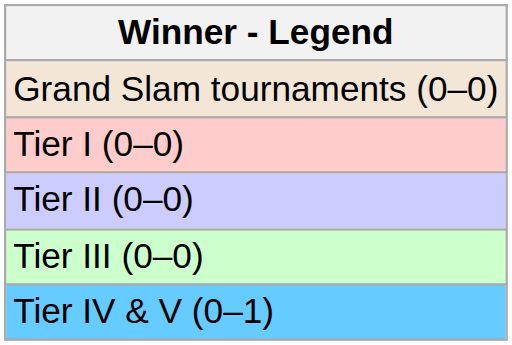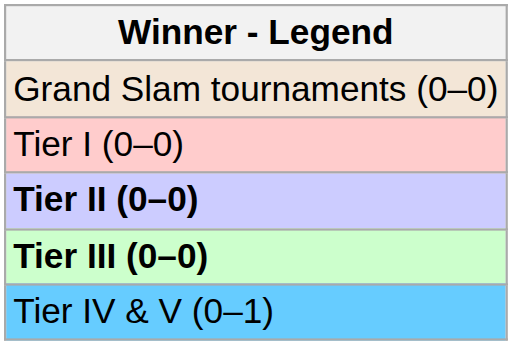(104, 199) normal -> (106, 199) bold
(108, 255) normal -> (111, 255) bold
